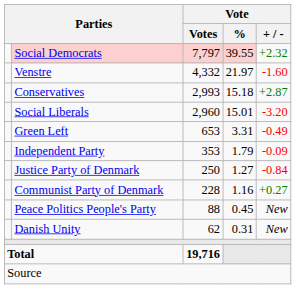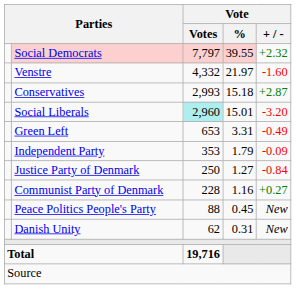(206, 111) no background -> (206, 111) paleturquoise background
